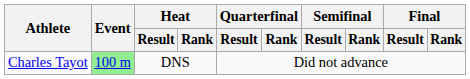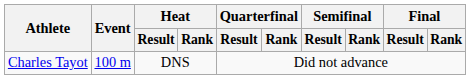(113, 62) lightgreen background -> (113, 62) no background
